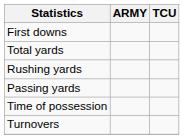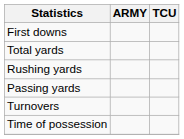rows swapped: (33, 124) <-> (57, 106)
